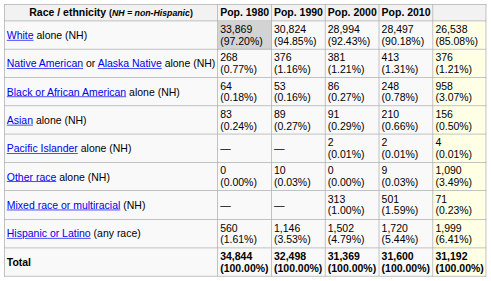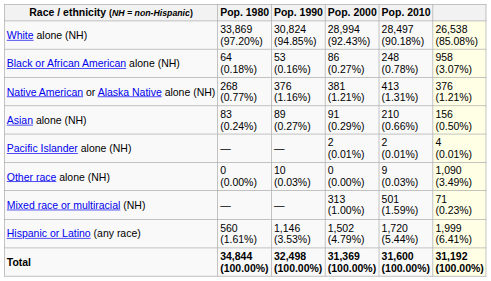(241, 35) lightgrey background -> (241, 35) no background
rows swapped: (93, 92) <-> (111, 64)
